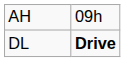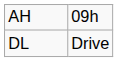(95, 43) bold -> (90, 43) normal
